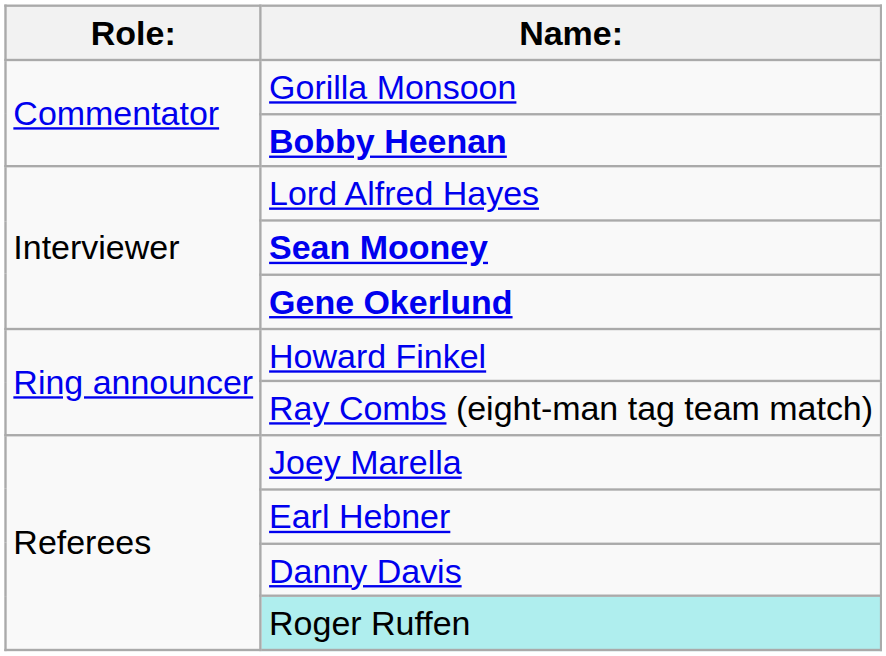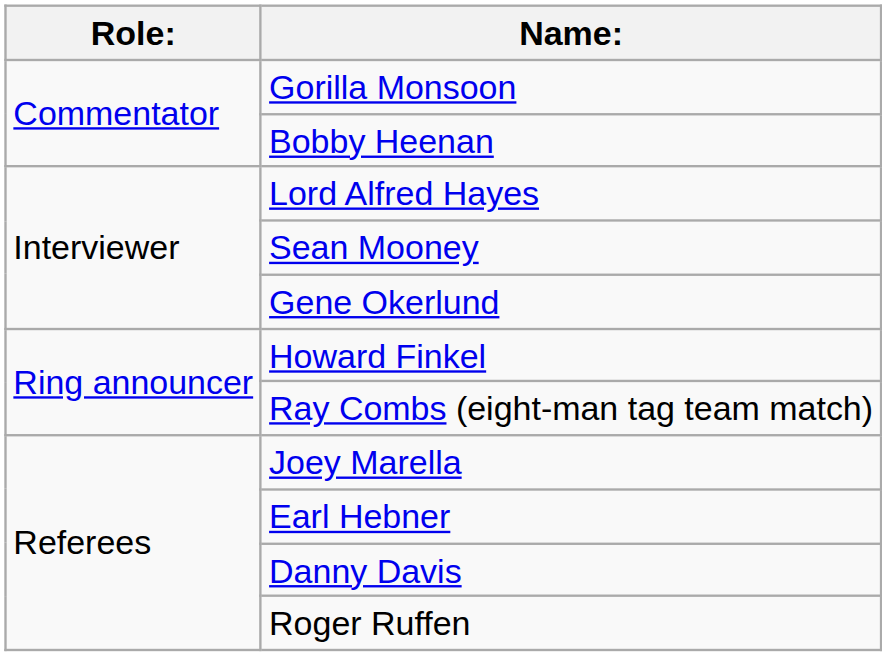(388, 140) bold -> (381, 140) normal
(379, 248) bold -> (374, 248) normal
(391, 301) bold -> (384, 301) normal
(370, 624) paleturquoise background -> (370, 624) no background
